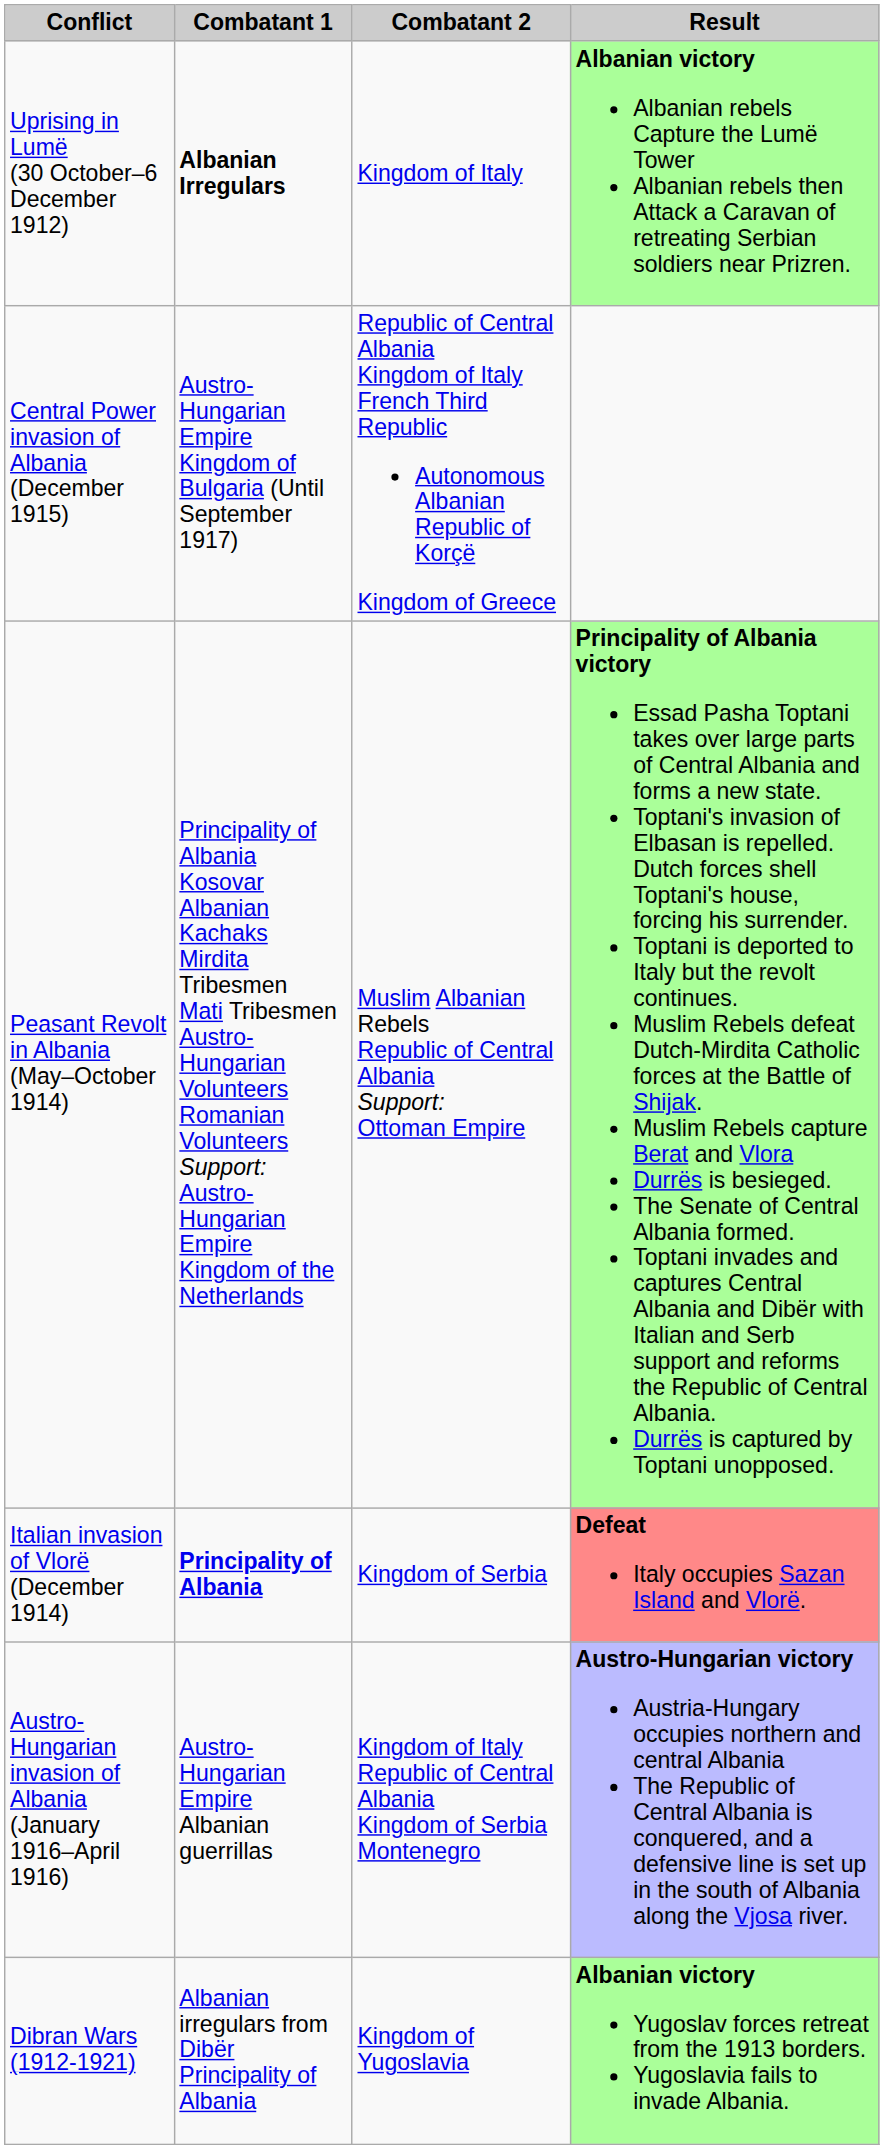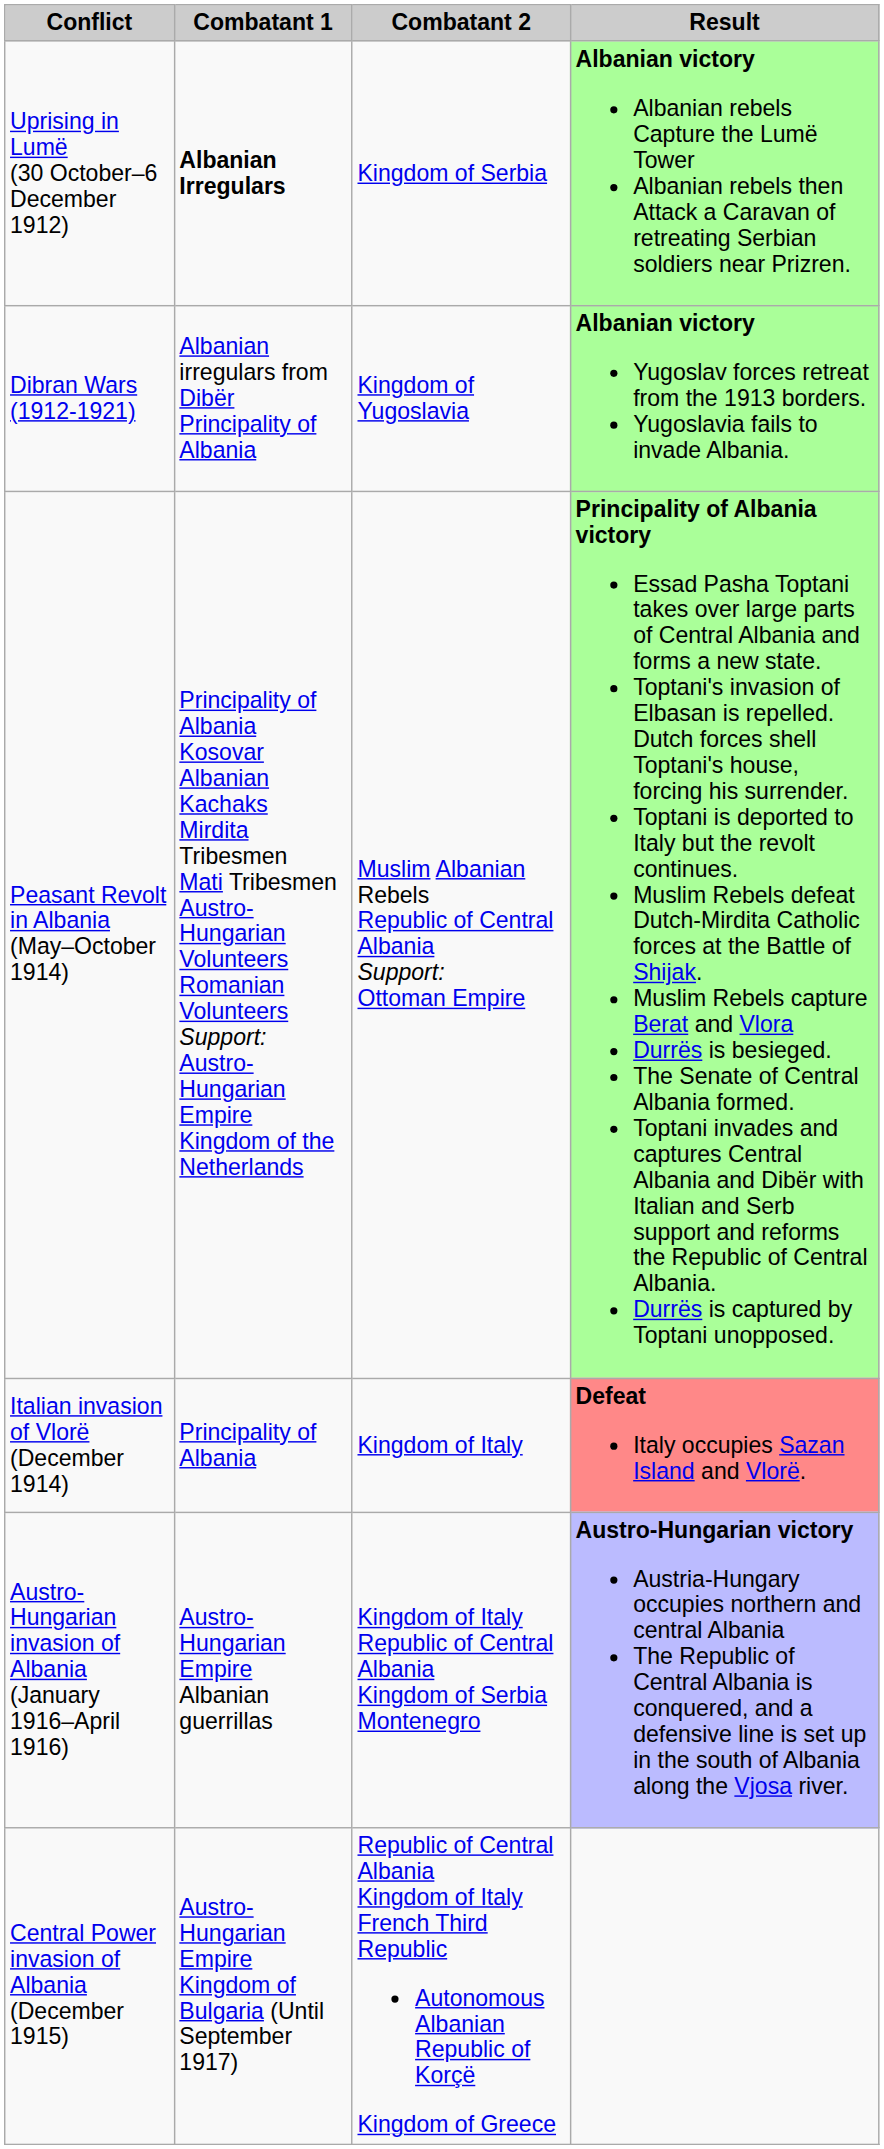(440, 173) Kingdom of Italy -> (452, 173) Kingdom of Serbia
rows swapped: (74, 2050) <-> (83, 463)
(256, 1574) bold -> (248, 1444) normal
(452, 1574) Kingdom of Serbia -> (440, 1444) Kingdom of Italy
